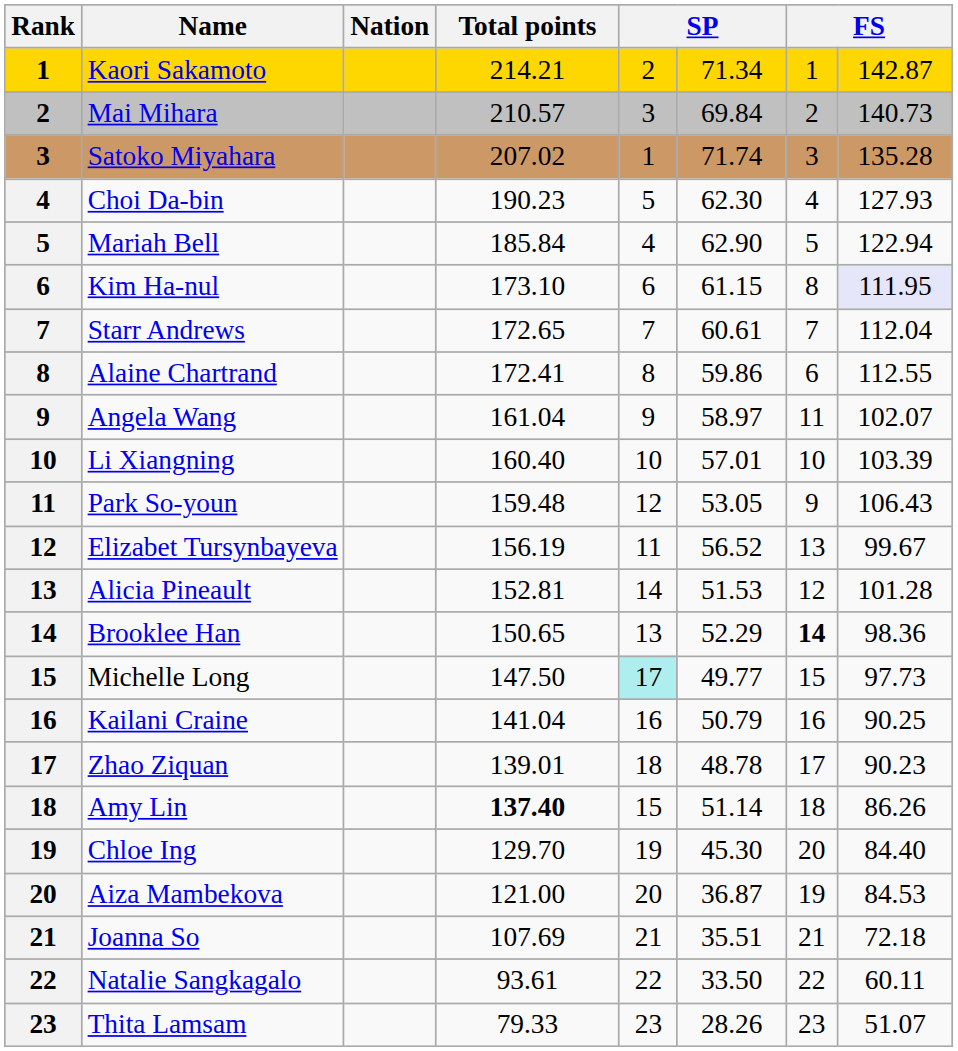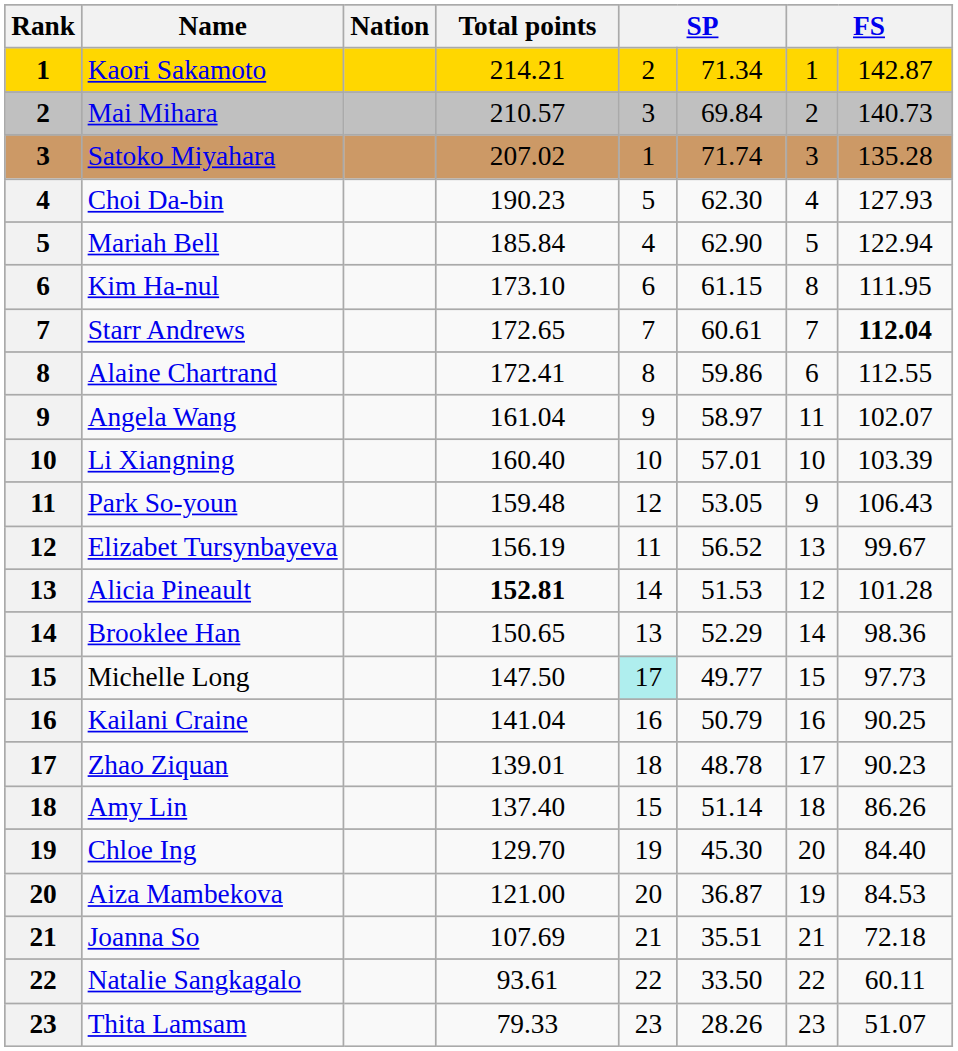(895, 286) lavender background -> (895, 286) no background
(895, 329) normal -> (895, 329) bold
(527, 590) normal -> (527, 590) bold
(812, 633) bold -> (812, 633) normal
(527, 807) bold -> (527, 807) normal
